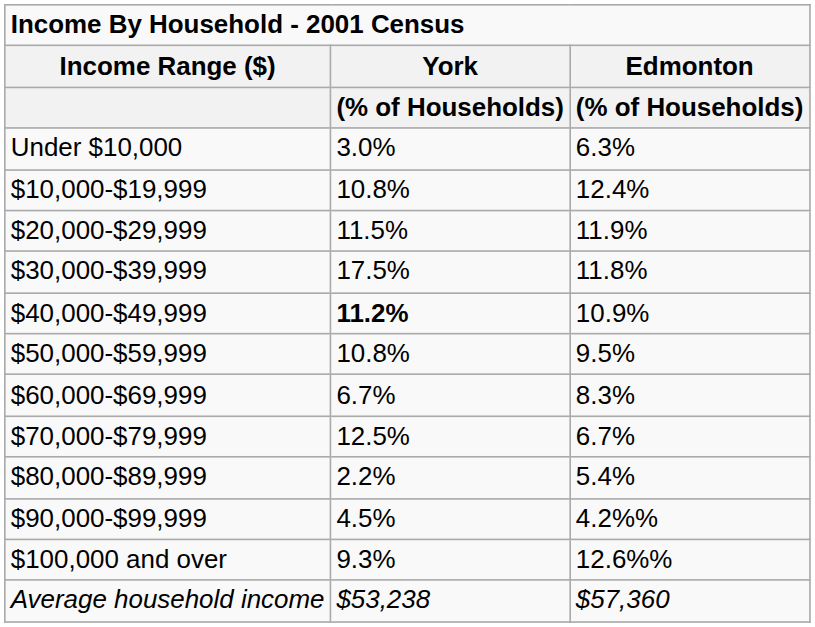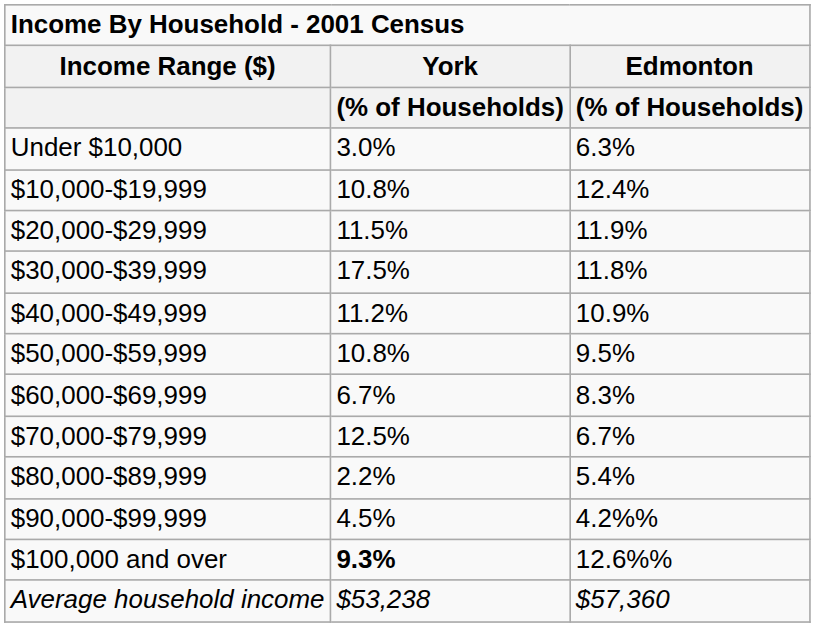(372, 312) bold -> (372, 312) normal
(366, 559) normal -> (366, 559) bold
